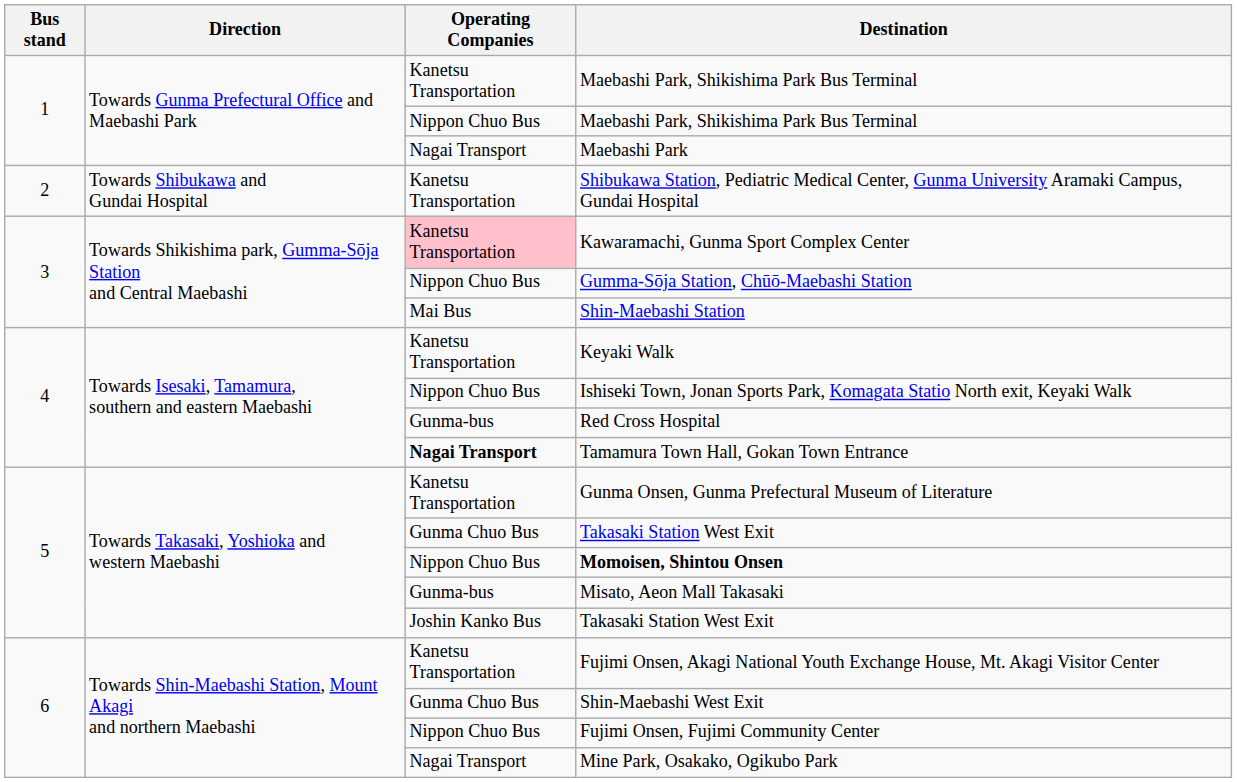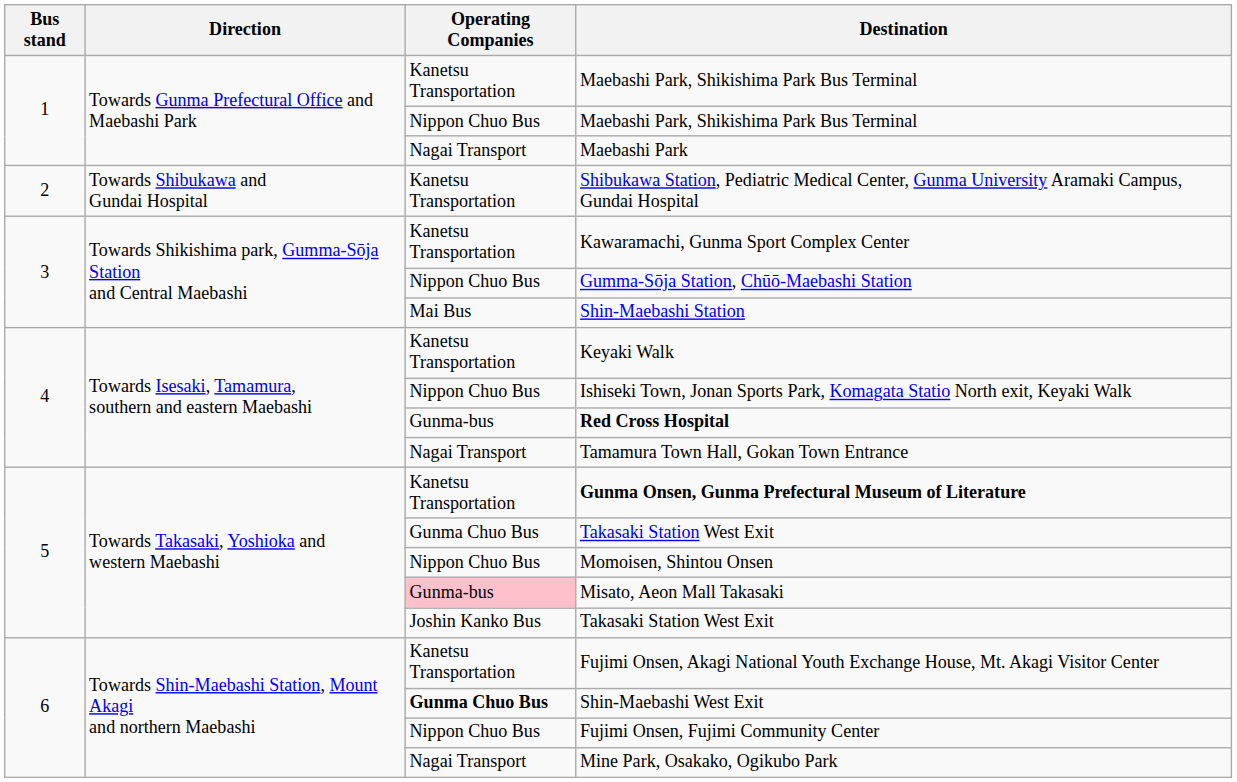(462, 241) pink background -> (462, 241) no background
(650, 422) normal -> (655, 422) bold
(473, 452) bold -> (468, 452) normal
(786, 492) normal -> (803, 492) bold
(682, 562) bold -> (676, 562) normal
(452, 592) no background -> (452, 592) pink background
(474, 702) normal -> (479, 702) bold
